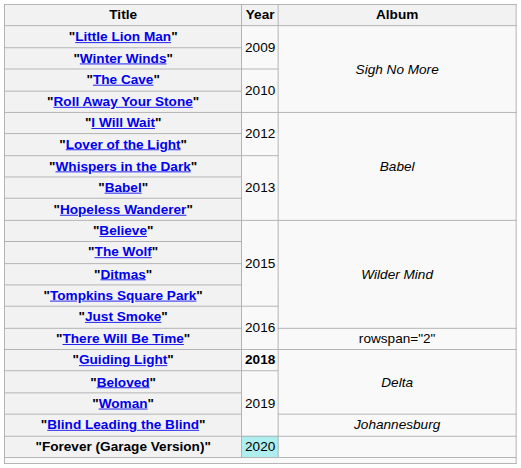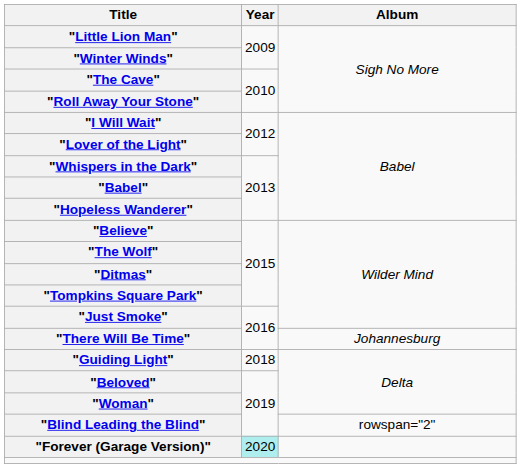(397, 338) rowspan="2" -> (397, 338) Johannesburg
(260, 360) bold -> (260, 360) normal
(397, 425) Johannesburg -> (397, 425) rowspan="2"
